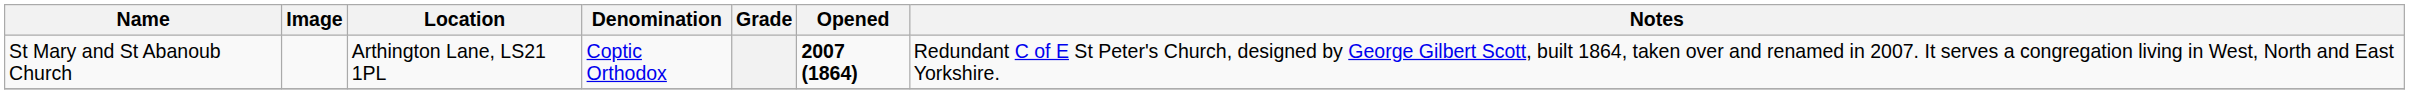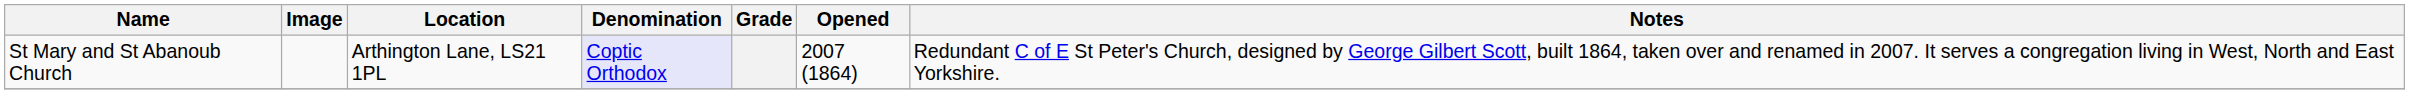(627, 61) no background -> (627, 61) lavender background
(830, 61) bold -> (830, 61) normal
